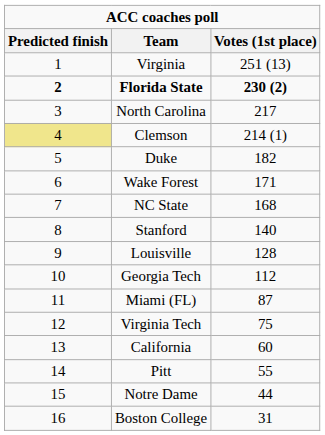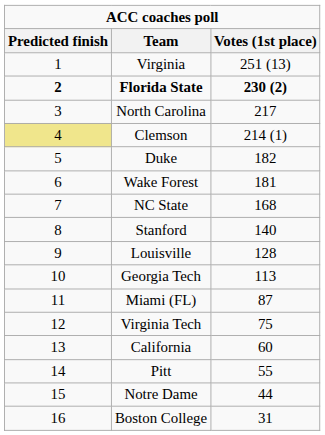(265, 182) 171 -> (265, 182) 181
(265, 276) 112 -> (265, 276) 113
